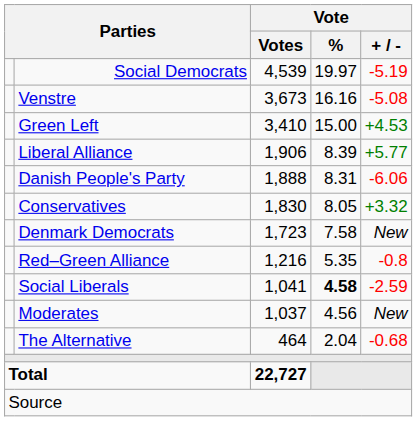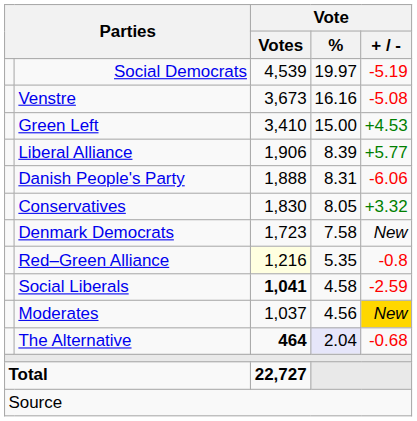(285, 260) no background -> (285, 260) lightyellow background
(285, 286) normal -> (285, 286) bold
(340, 286) bold -> (340, 286) normal
(391, 313) no background -> (391, 313) gold background
(292, 340) normal -> (292, 340) bold
(340, 340) no background -> (340, 340) lavender background
